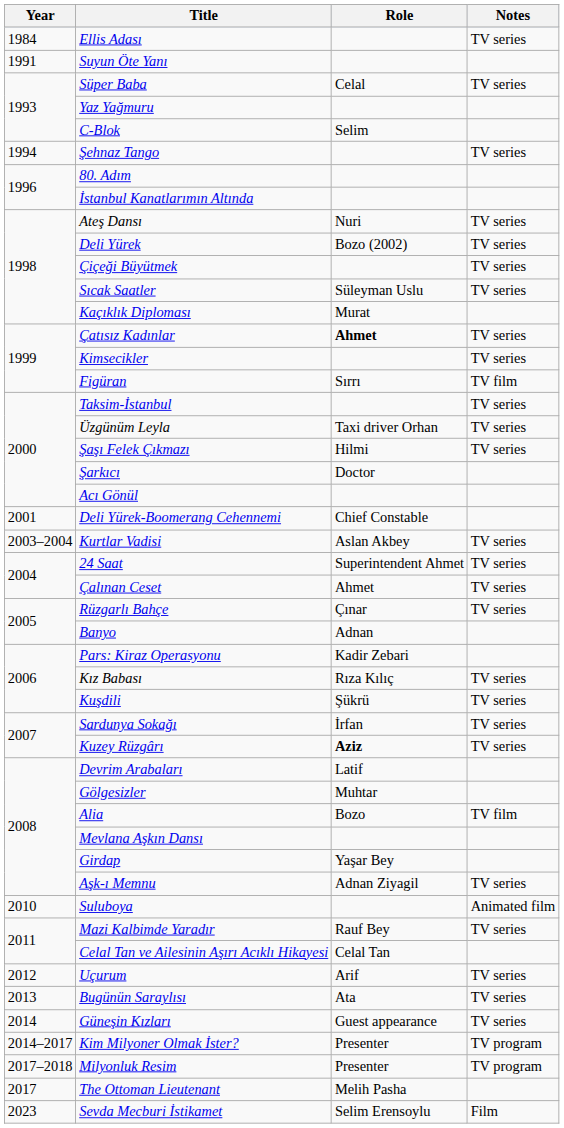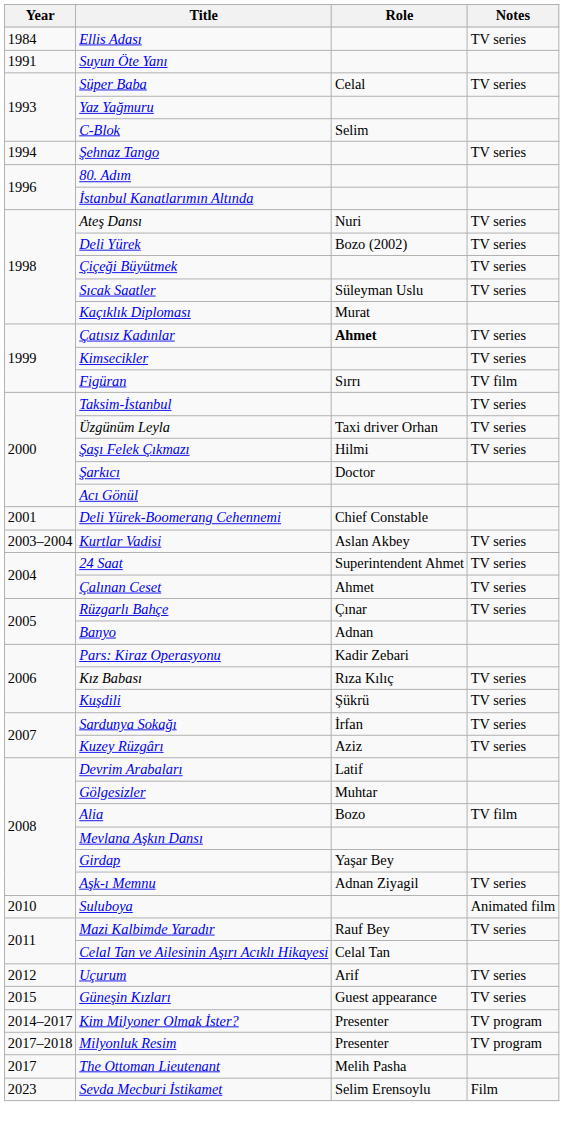(348, 746) bold -> (348, 746) normal
- row: (133, 997)
(22, 1020) 2014 -> (22, 997) 2015
